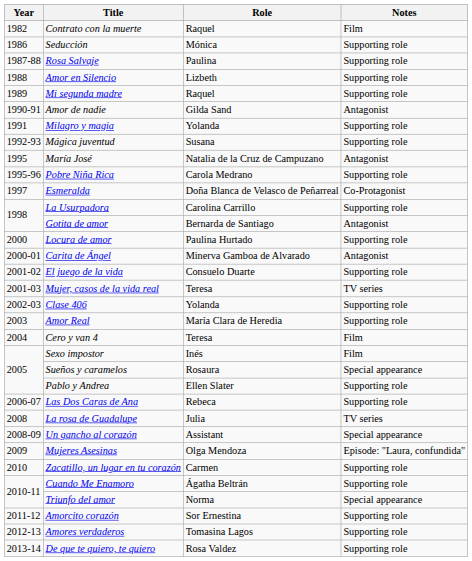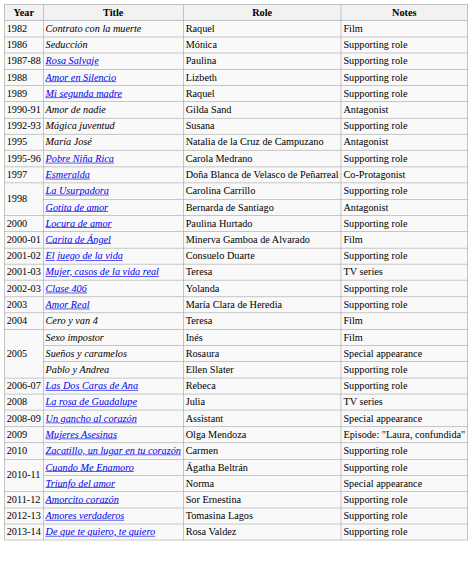- row: (80, 126)
(366, 256) Antagonist -> (353, 239) Film
